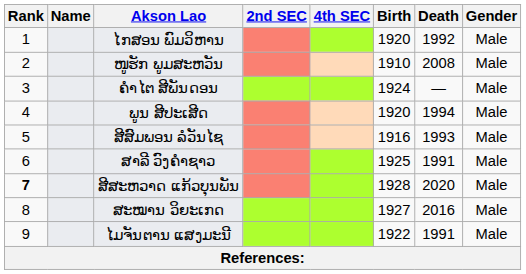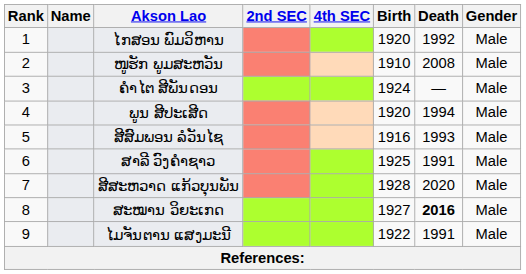(26, 185) bold -> (26, 185) normal
(438, 209) normal -> (438, 209) bold
